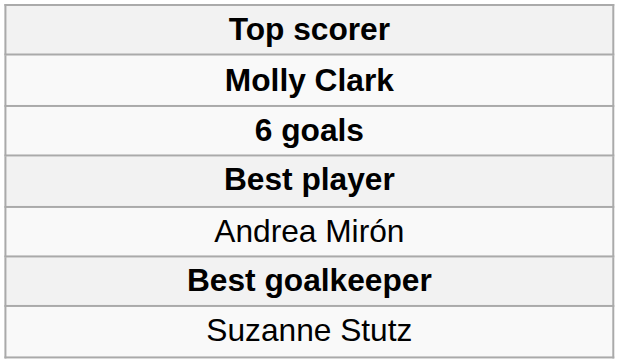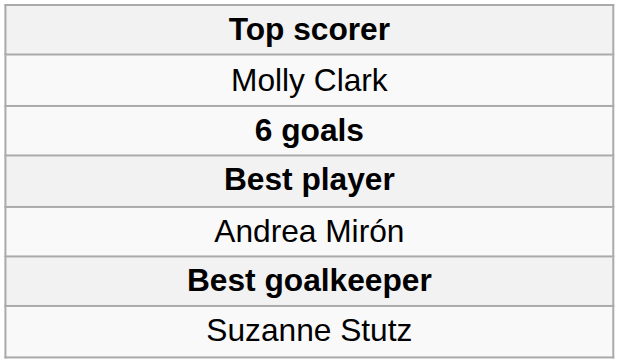(309, 79) bold -> (309, 79) normal
